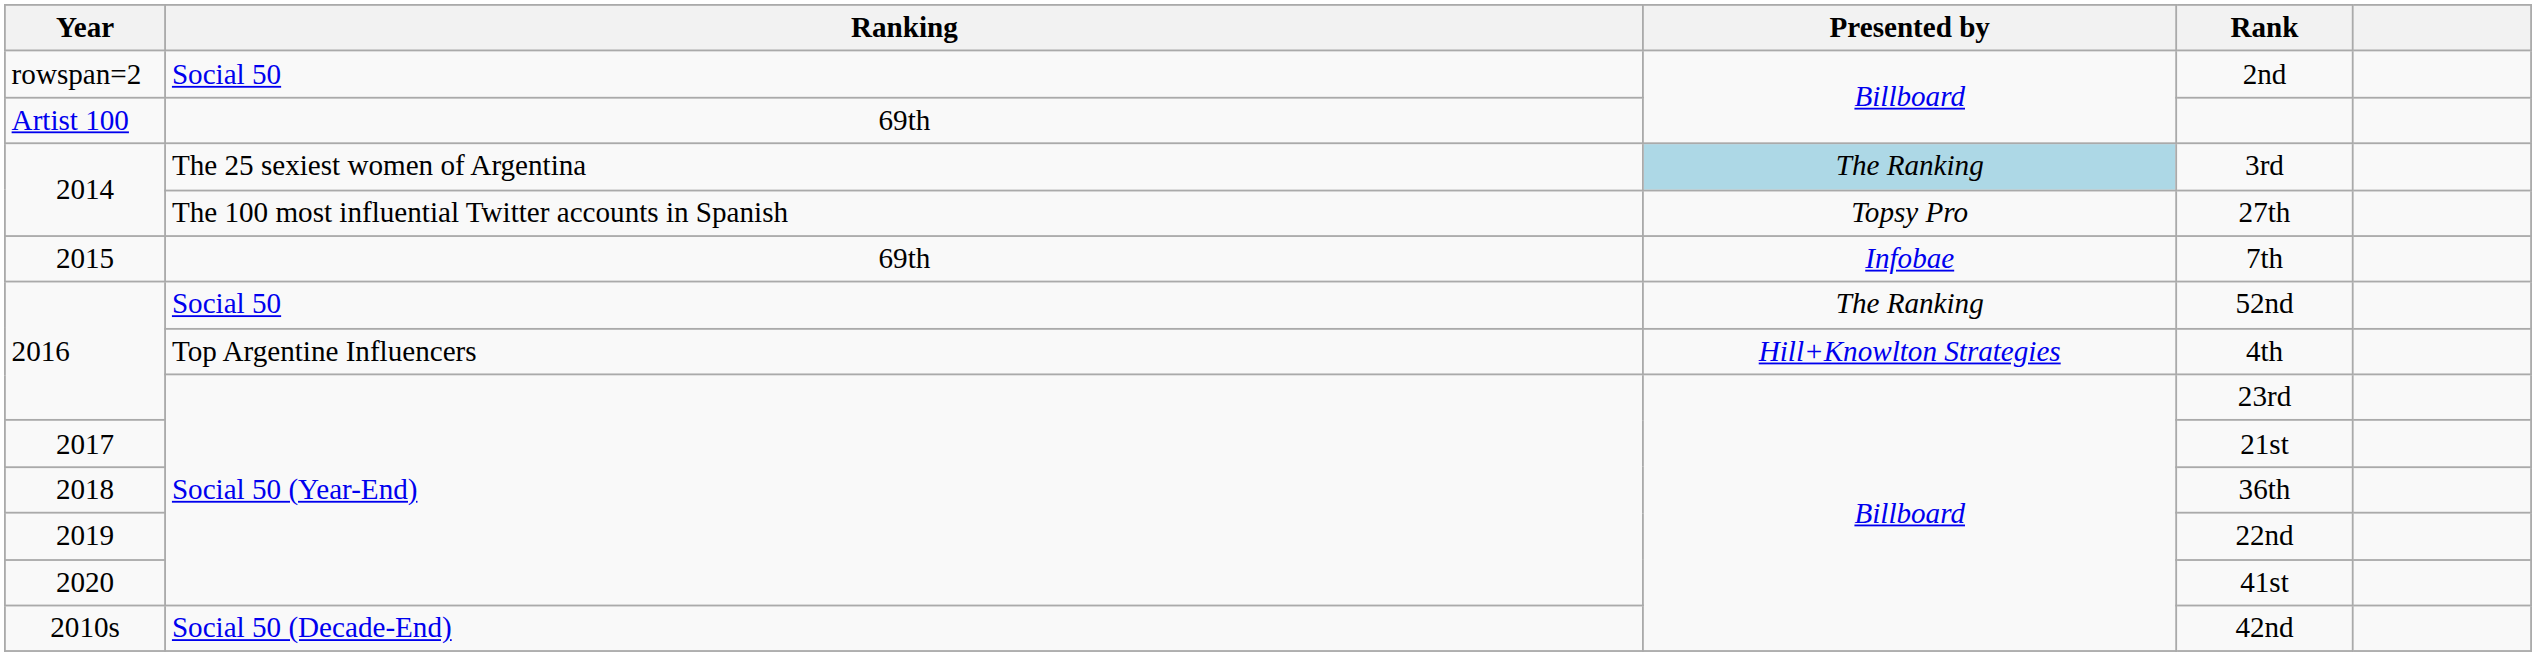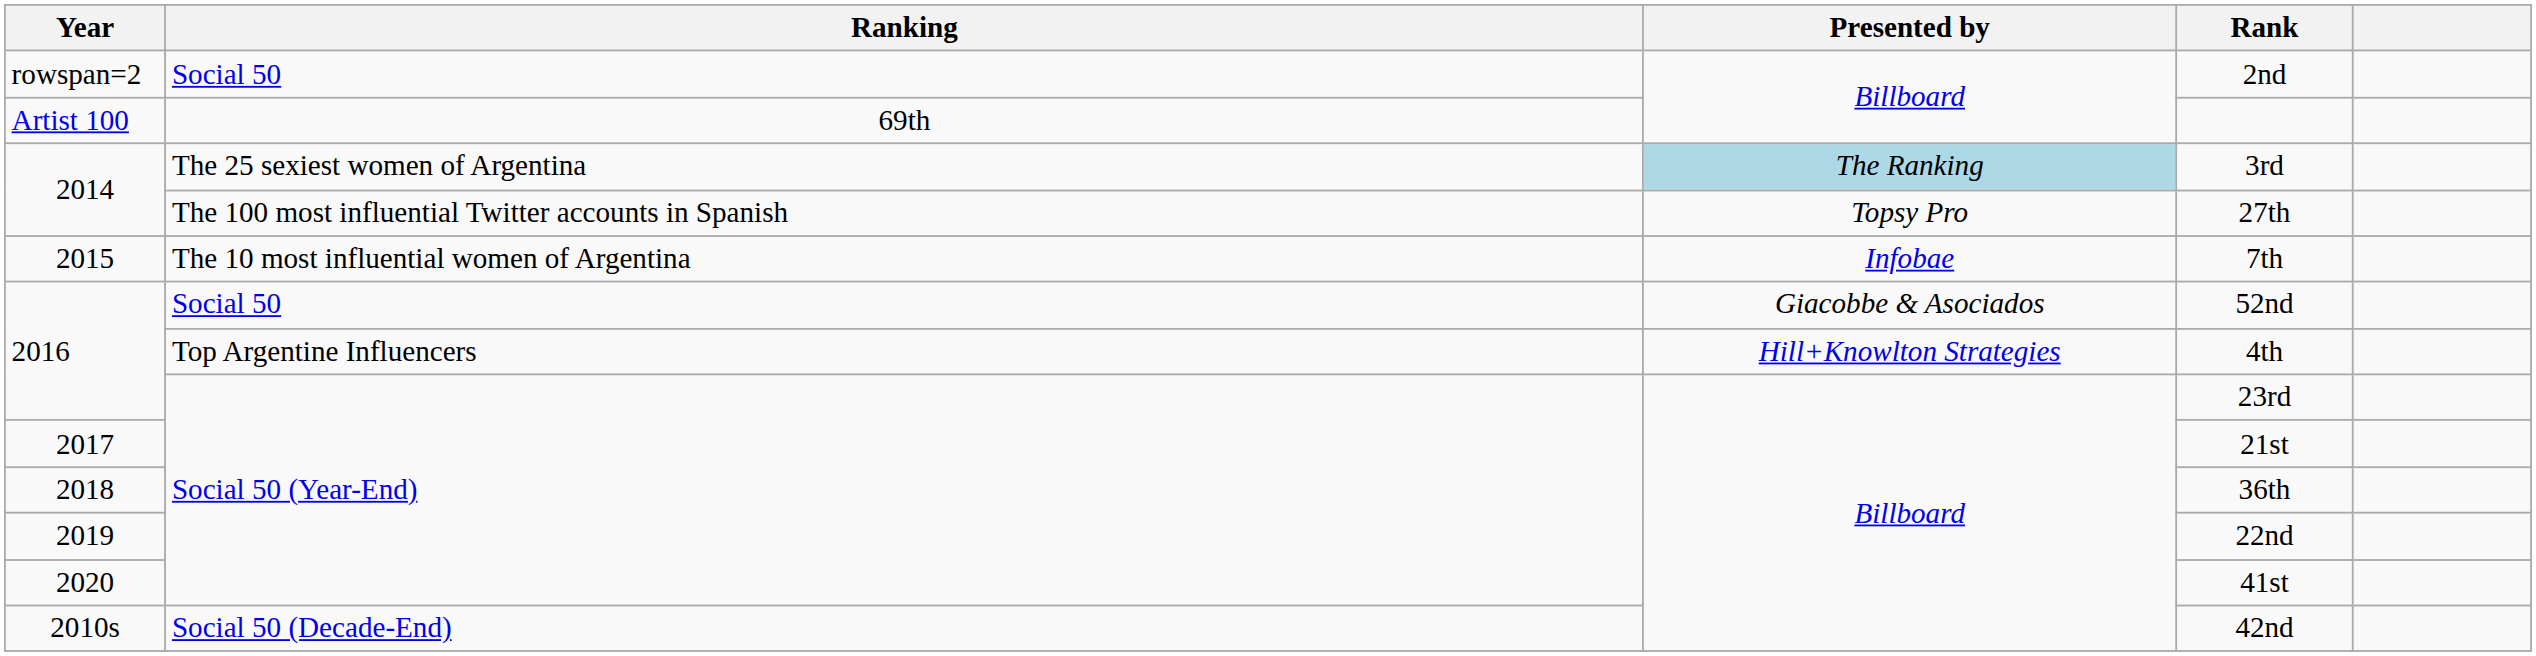(904, 258) 69th -> (431, 258) The 10 most influential women of Argentina
(1910, 304) The Ranking -> (1910, 304) Giacobbe & Asociados
